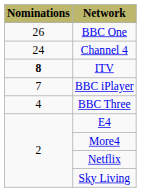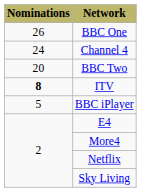+ row: (104, 68)
(38, 86) 7 -> (38, 104) 5
- row: (104, 104)
